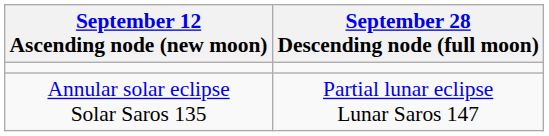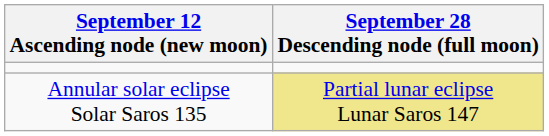(408, 101) no background -> (408, 101) khaki background
